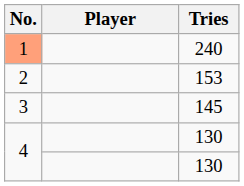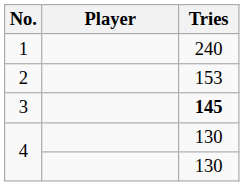(23, 48) lightsalmon background -> (23, 48) no background
(209, 107) normal -> (209, 107) bold
